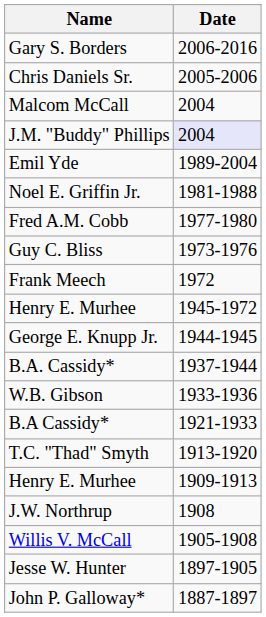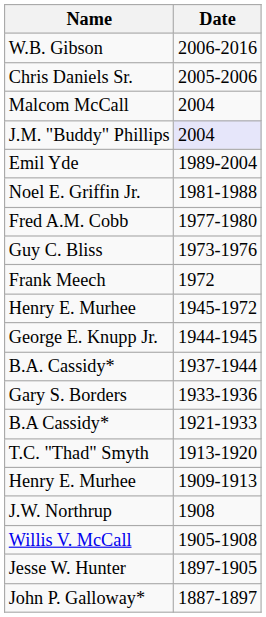(68, 47) Gary S. Borders -> (56, 47) W.B. Gibson
(56, 395) W.B. Gibson -> (68, 395) Gary S. Borders
